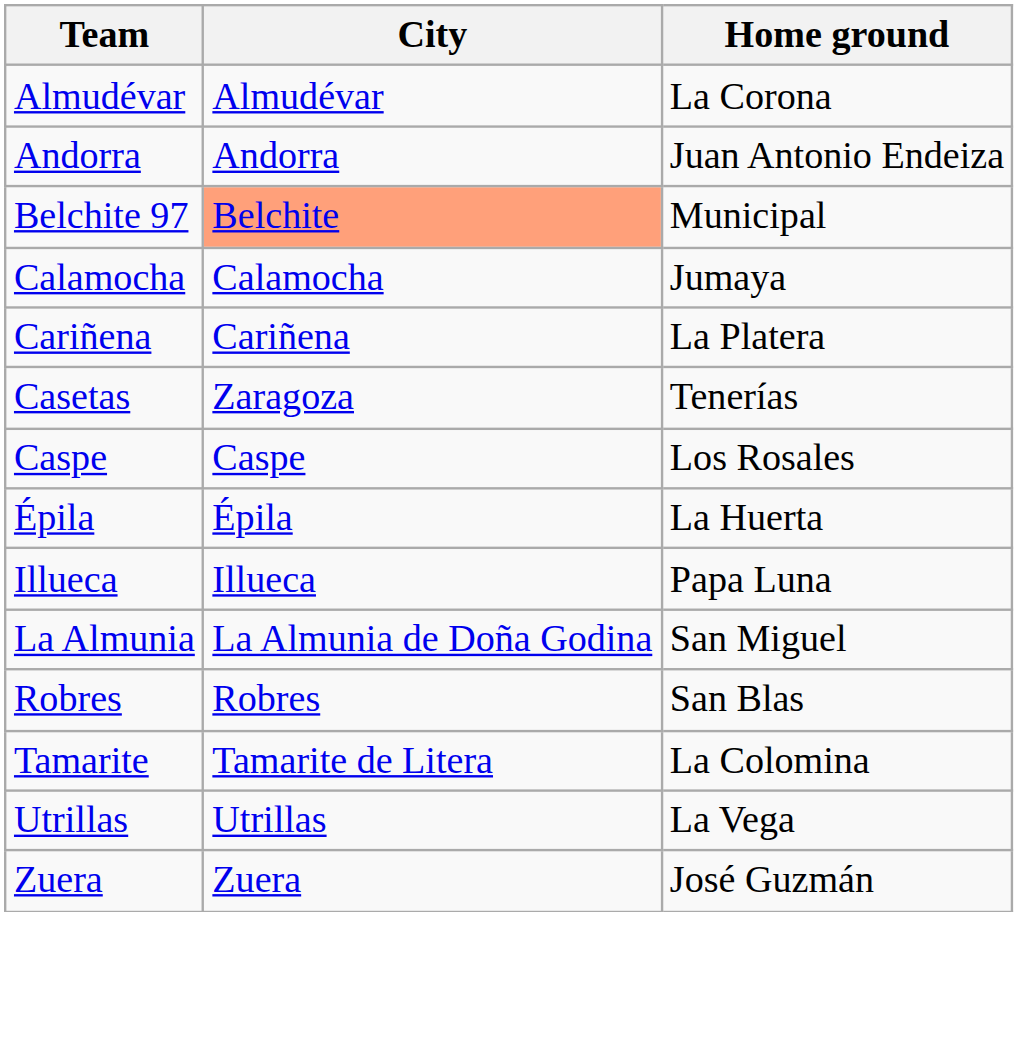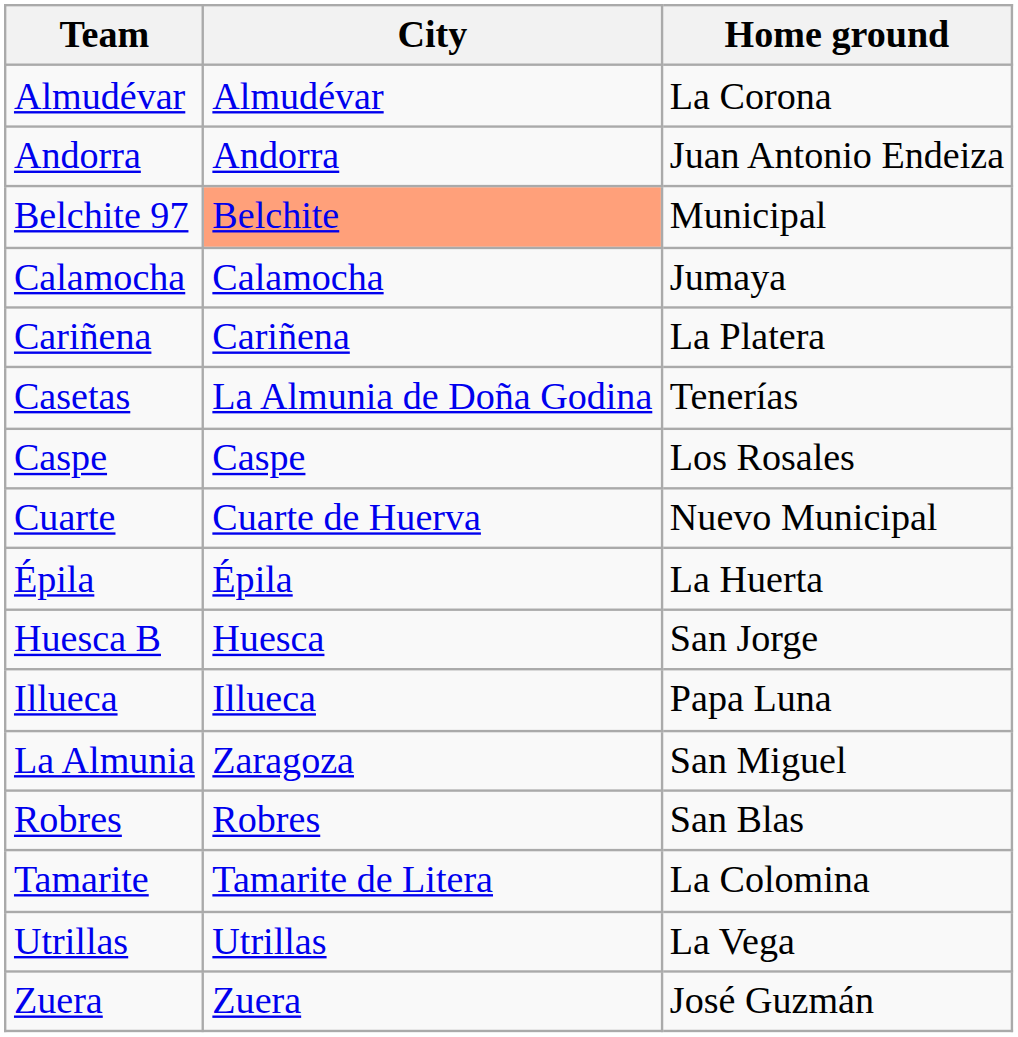(283, 397) Zaragoza -> (432, 397) La Almunia de Doña Godina
+ row: (65, 517)
+ row: (87, 638)
(432, 638) La Almunia de Doña Godina -> (283, 759) Zaragoza
